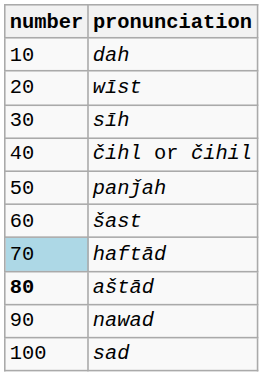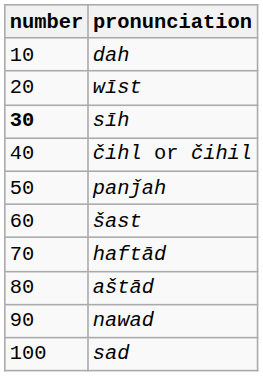(22, 121) normal -> (22, 121) bold
(22, 254) lightblue background -> (22, 254) no background
(22, 288) bold -> (22, 288) normal
